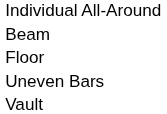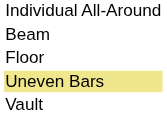(55, 81) no background -> (55, 81) khaki background
